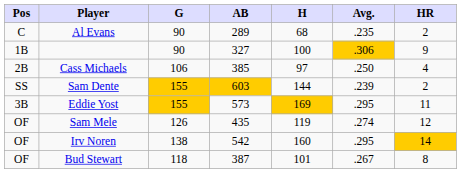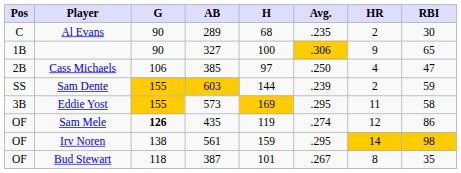+ column: (429, 13)
(179, 123) normal -> (158, 123) bold
(241, 141) 542 -> (212, 141) 561
(302, 141) 160 -> (266, 141) 159
